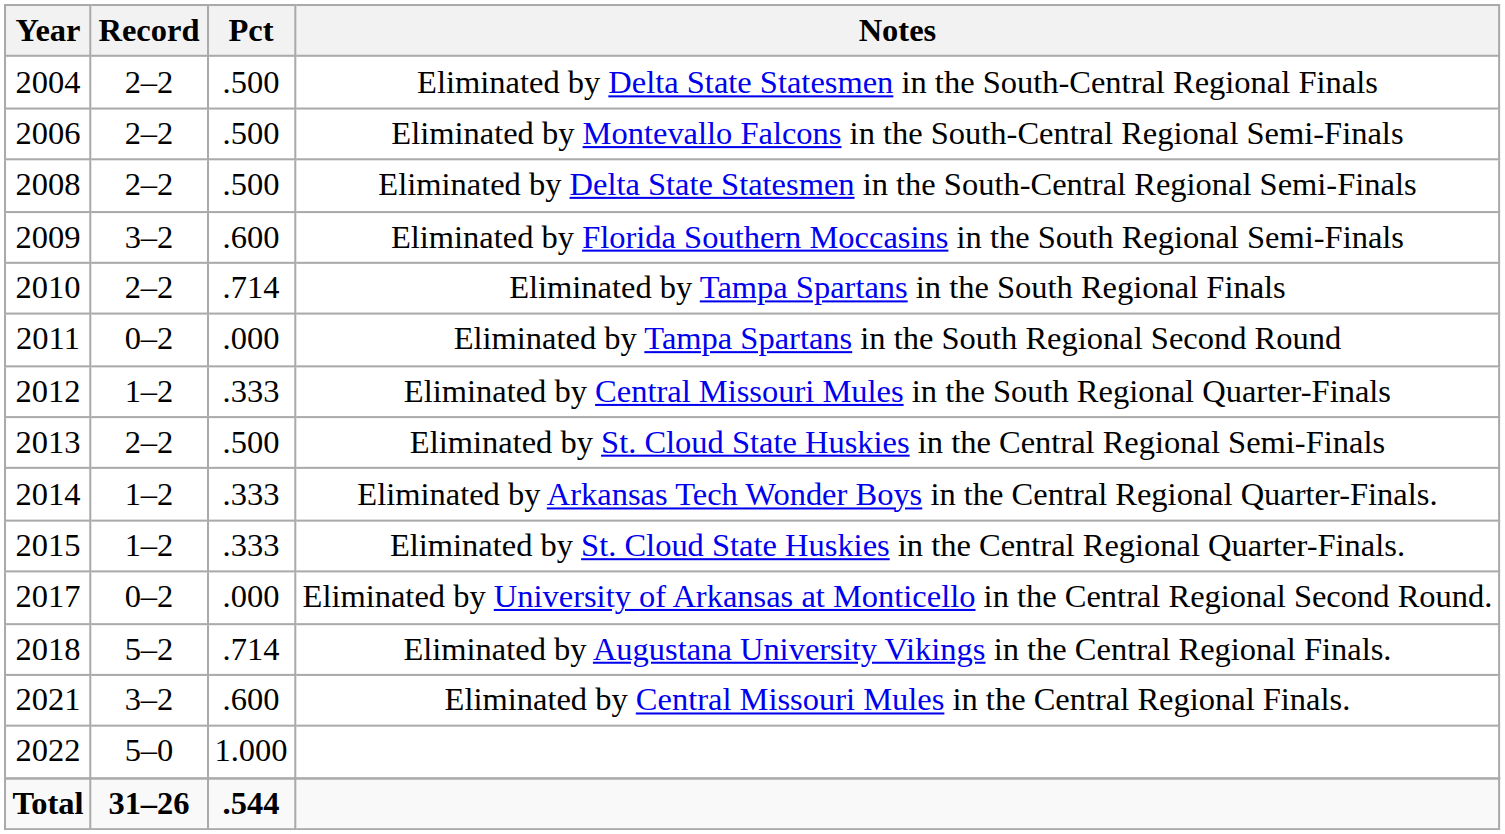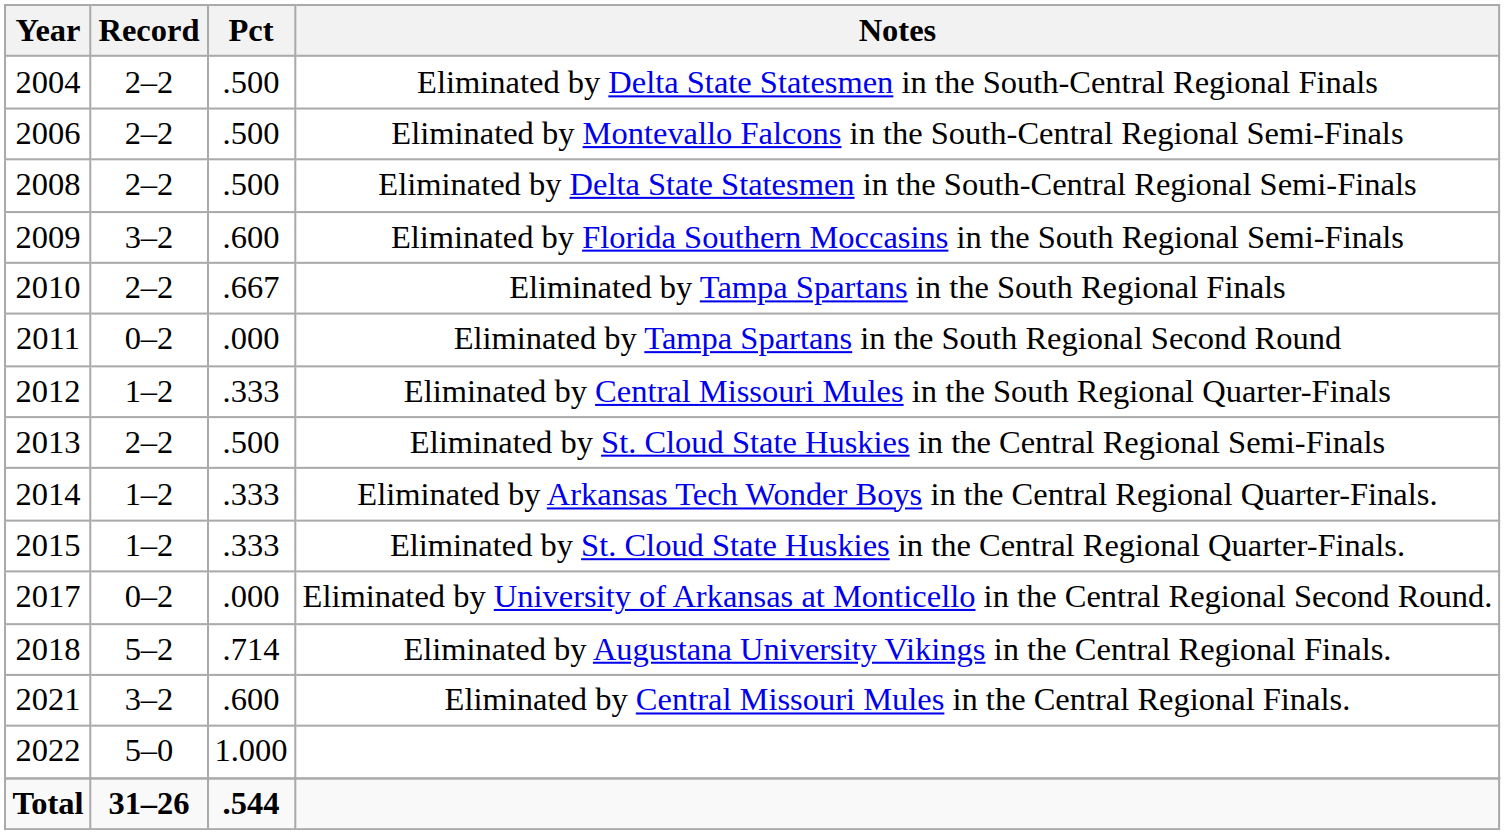(251, 287) .714 -> (251, 287) .667
